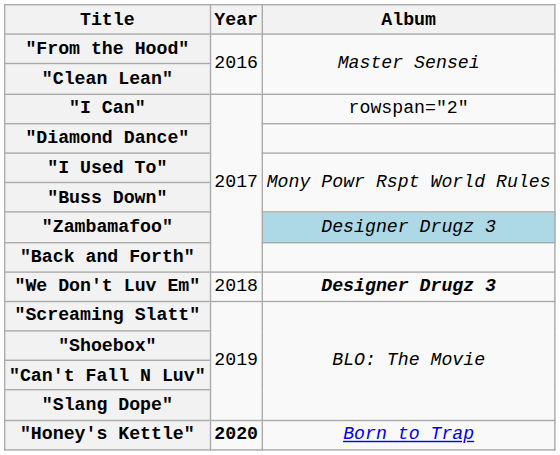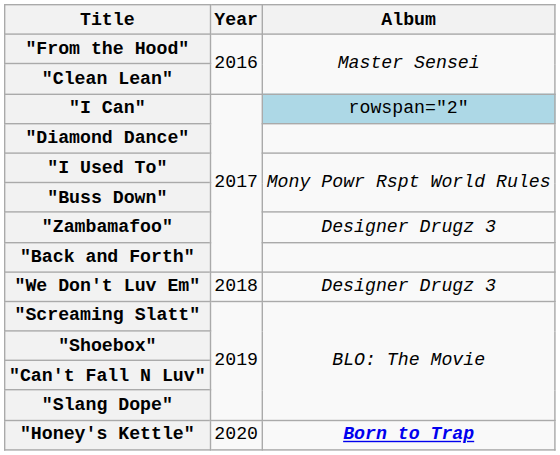(409, 109) no background -> (409, 109) lightblue background
(409, 227) lightblue background -> (409, 227) no background
(409, 286) bold -> (409, 286) normal
(236, 435) bold -> (236, 435) normal
(409, 435) normal -> (409, 435) bold
